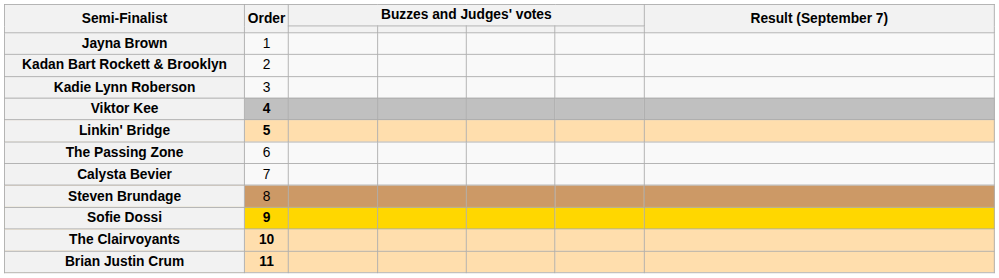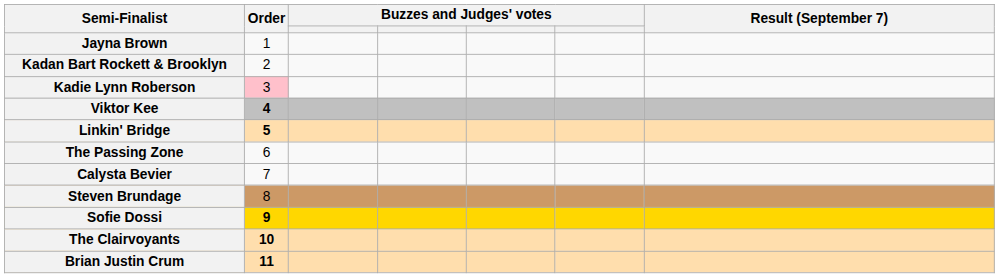(267, 87) no background -> (267, 87) pink background
